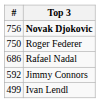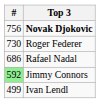(14, 43) 750 -> (14, 43) 730
(14, 74) no background -> (14, 74) lightgreen background
